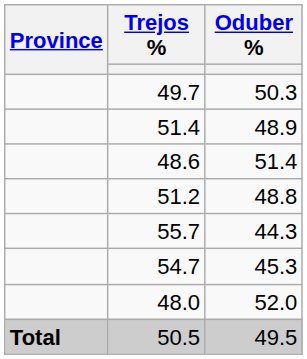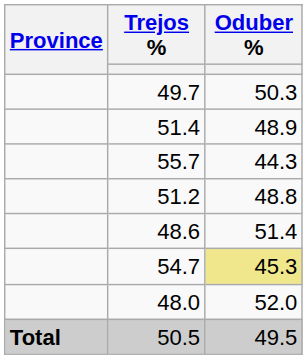rows swapped: (179, 162) <-> (179, 232)
(276, 267) no background -> (276, 267) khaki background
